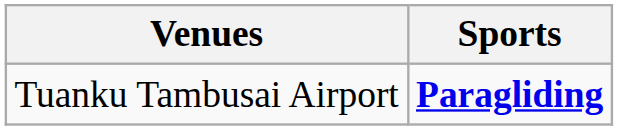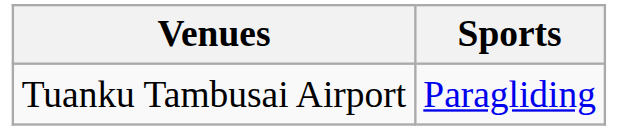(510, 93) bold -> (510, 93) normal
